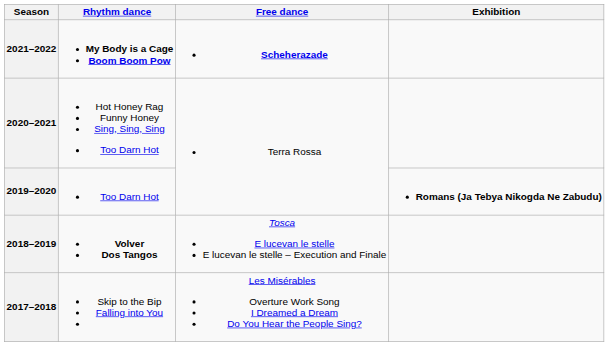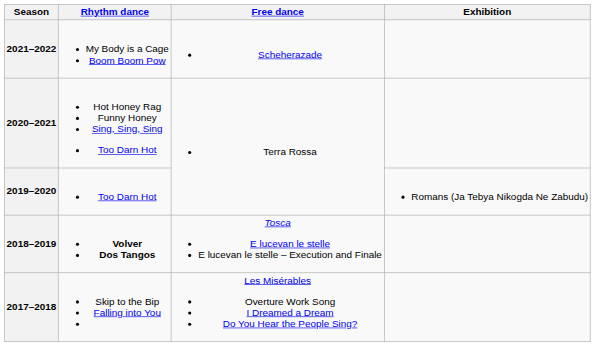(117, 55) bold -> (115, 55) normal
(282, 55) bold -> (278, 55) normal
(496, 197) bold -> (487, 197) normal
